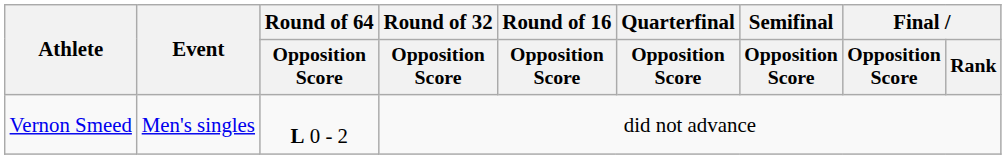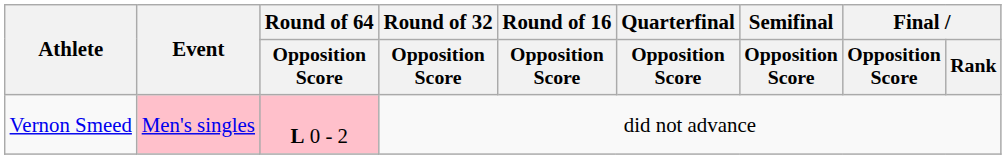(198, 124) no background -> (198, 124) pink background
(319, 136) no background -> (319, 136) pink background
